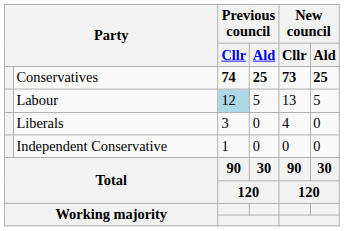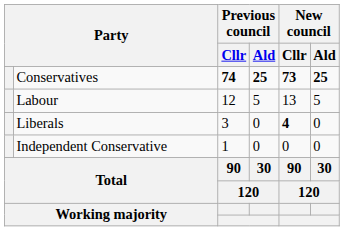(229, 100) lightblue background -> (229, 100) no background
(285, 123) normal -> (285, 123) bold
